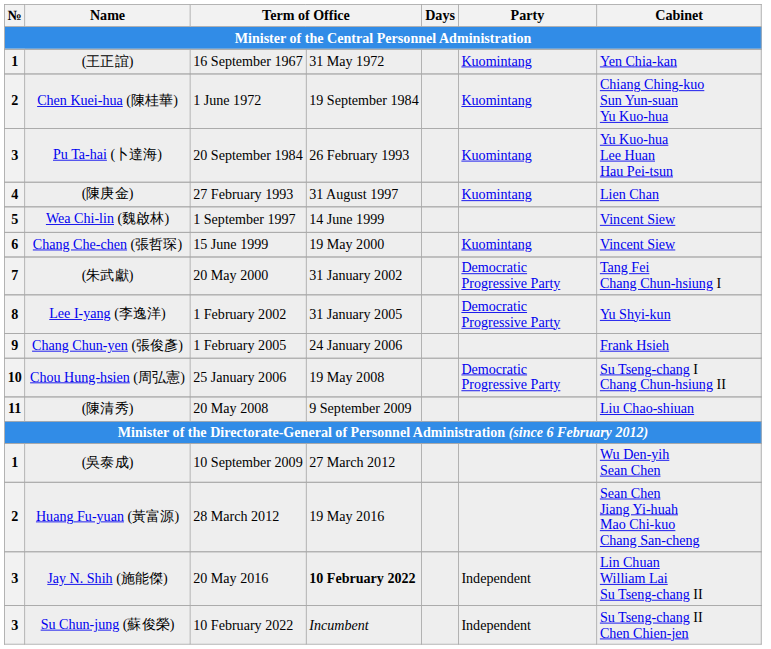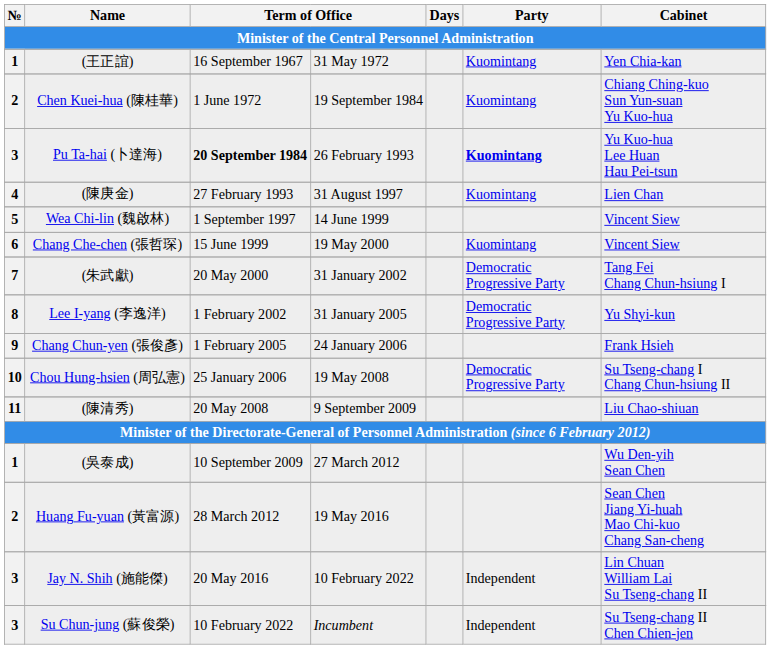(248, 155) normal -> (250, 155) bold
(497, 155) normal -> (504, 155) bold
(362, 578) bold -> (364, 578) normal
